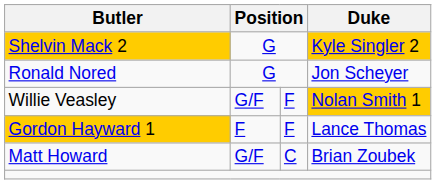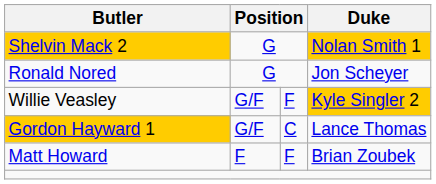(365, 45) Kyle Singler 2 -> (366, 45) Nolan Smith 1
(366, 101) Nolan Smith 1 -> (365, 101) Kyle Singler 2
(240, 128) F -> (249, 128) G/F
(289, 128) F -> (290, 128) C
(249, 156) G/F -> (240, 156) F
(290, 156) C -> (289, 156) F
